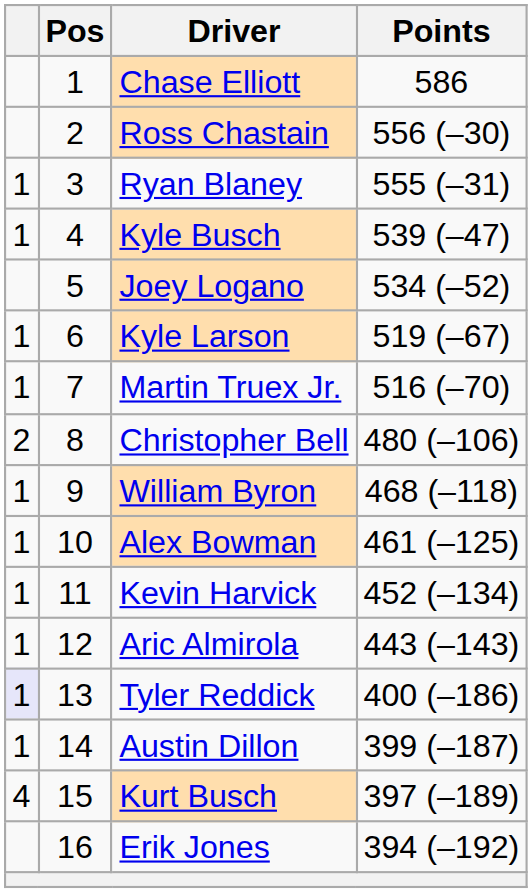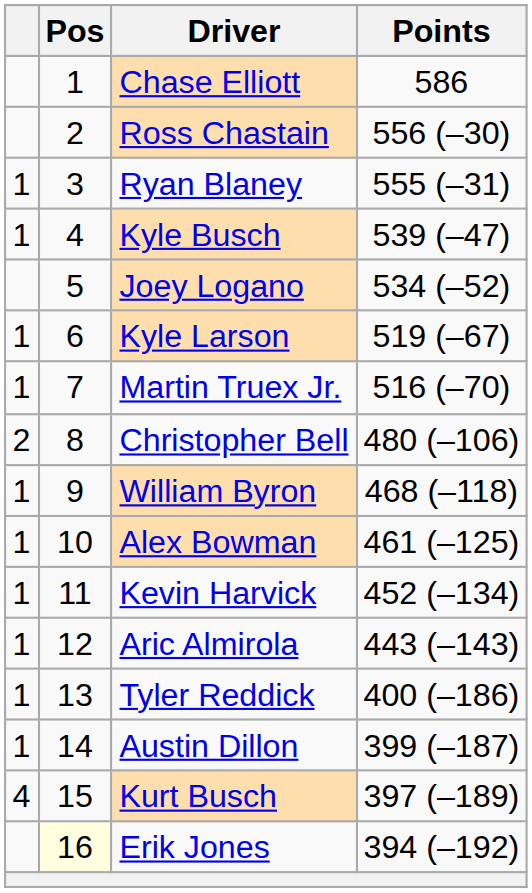(22, 694) lavender background -> (22, 694) no background
(75, 847) no background -> (75, 847) lightyellow background
